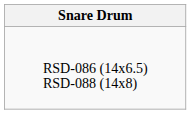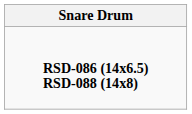(95, 68) normal -> (96, 68) bold
